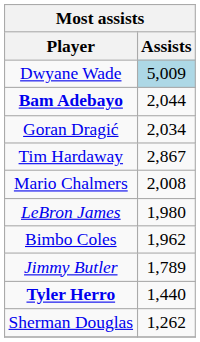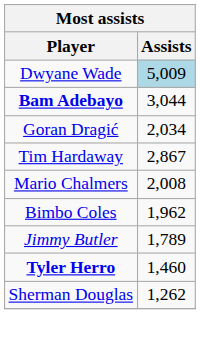(166, 101) 2,044 -> (166, 101) 3,044
- row: (71, 211)
(166, 294) 1,440 -> (166, 267) 1,460
